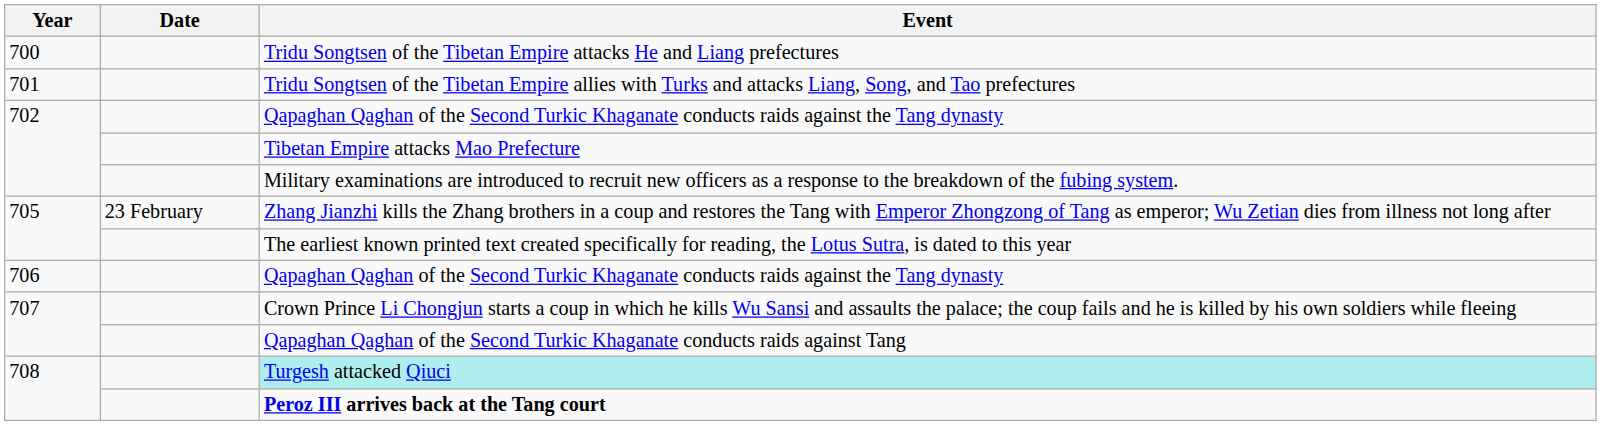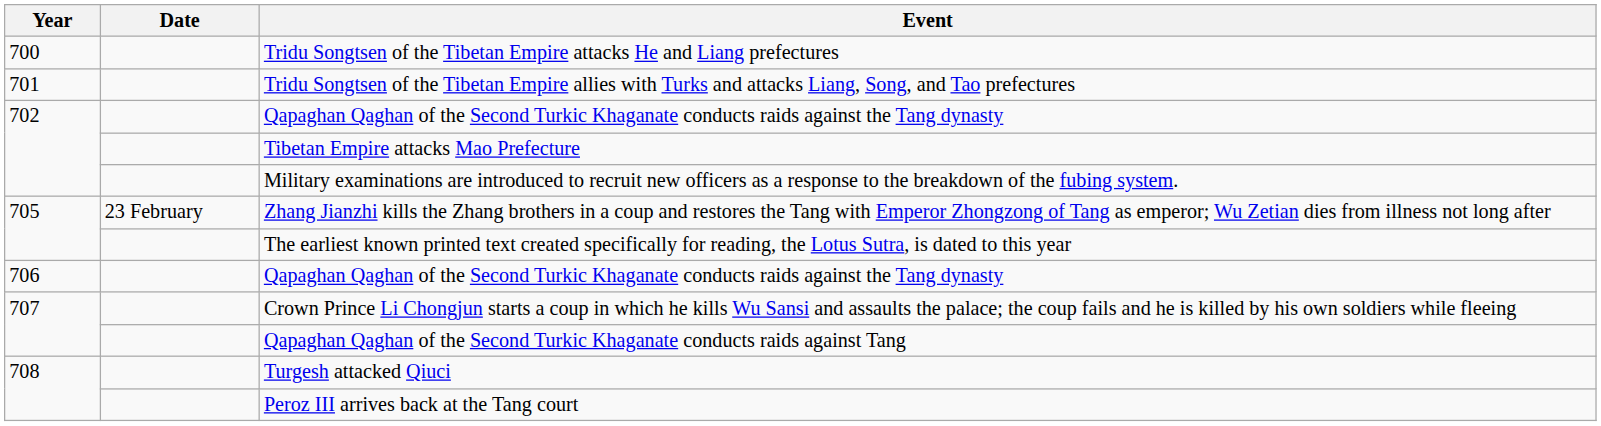(357, 372) paleturquoise background -> (357, 372) no background
(435, 404) bold -> (421, 404) normal
